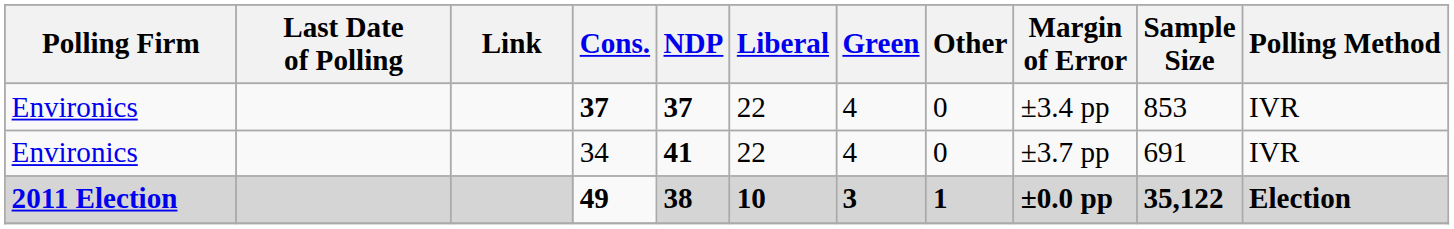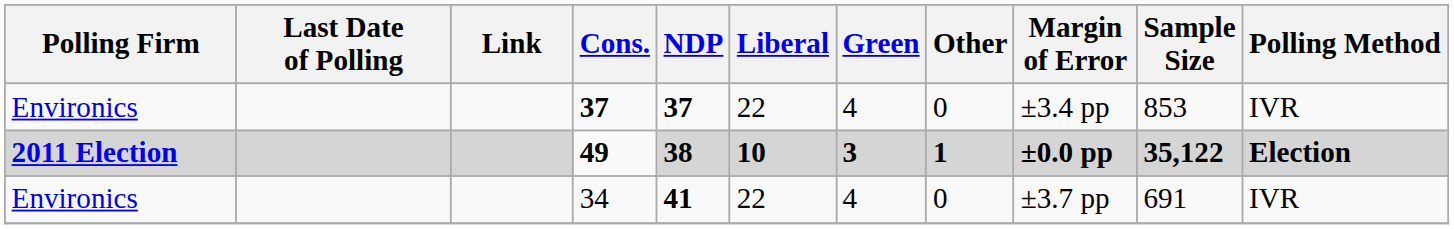rows swapped: (594, 152) <-> (594, 198)
